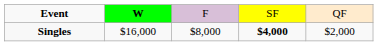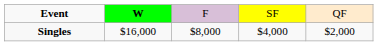(272, 32) bold -> (272, 32) normal
